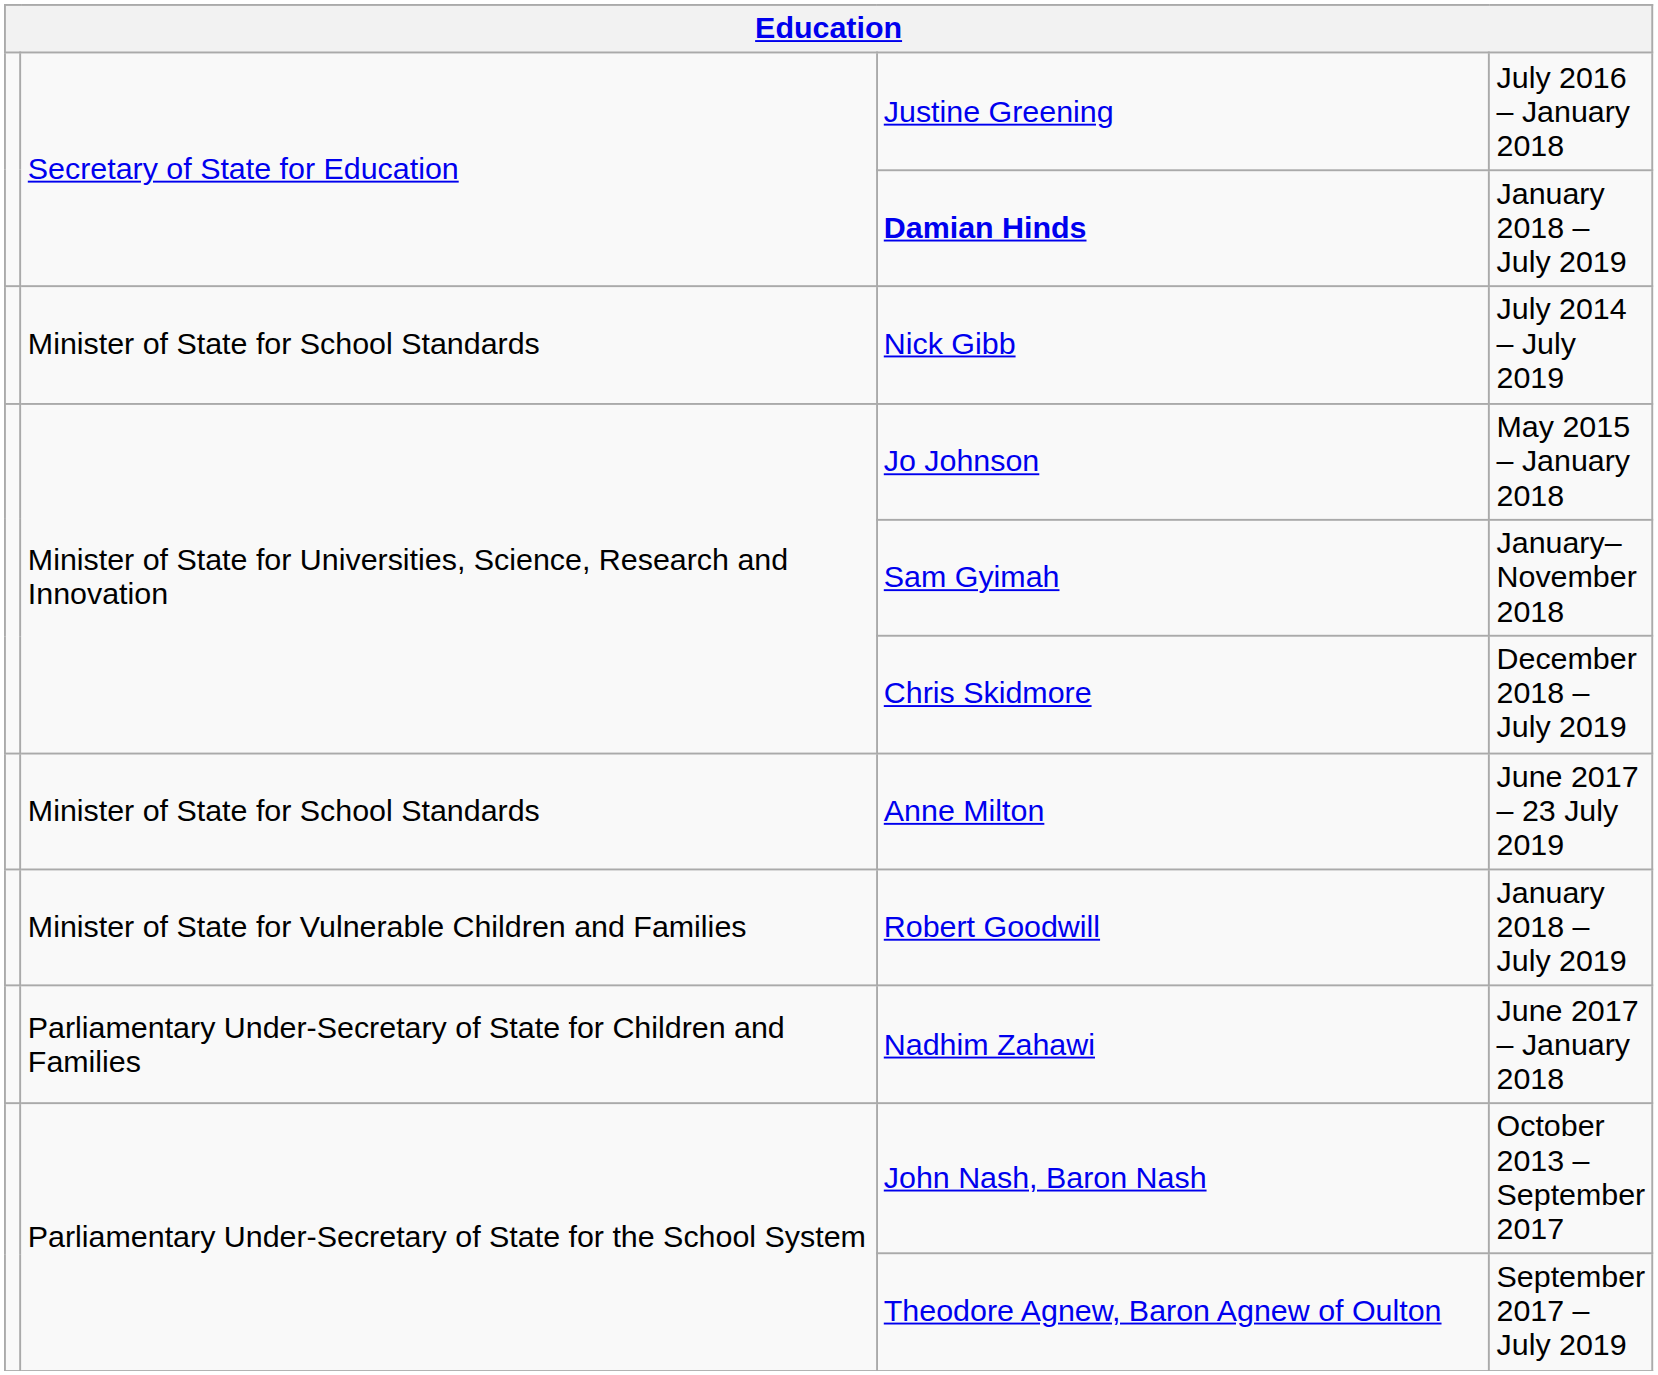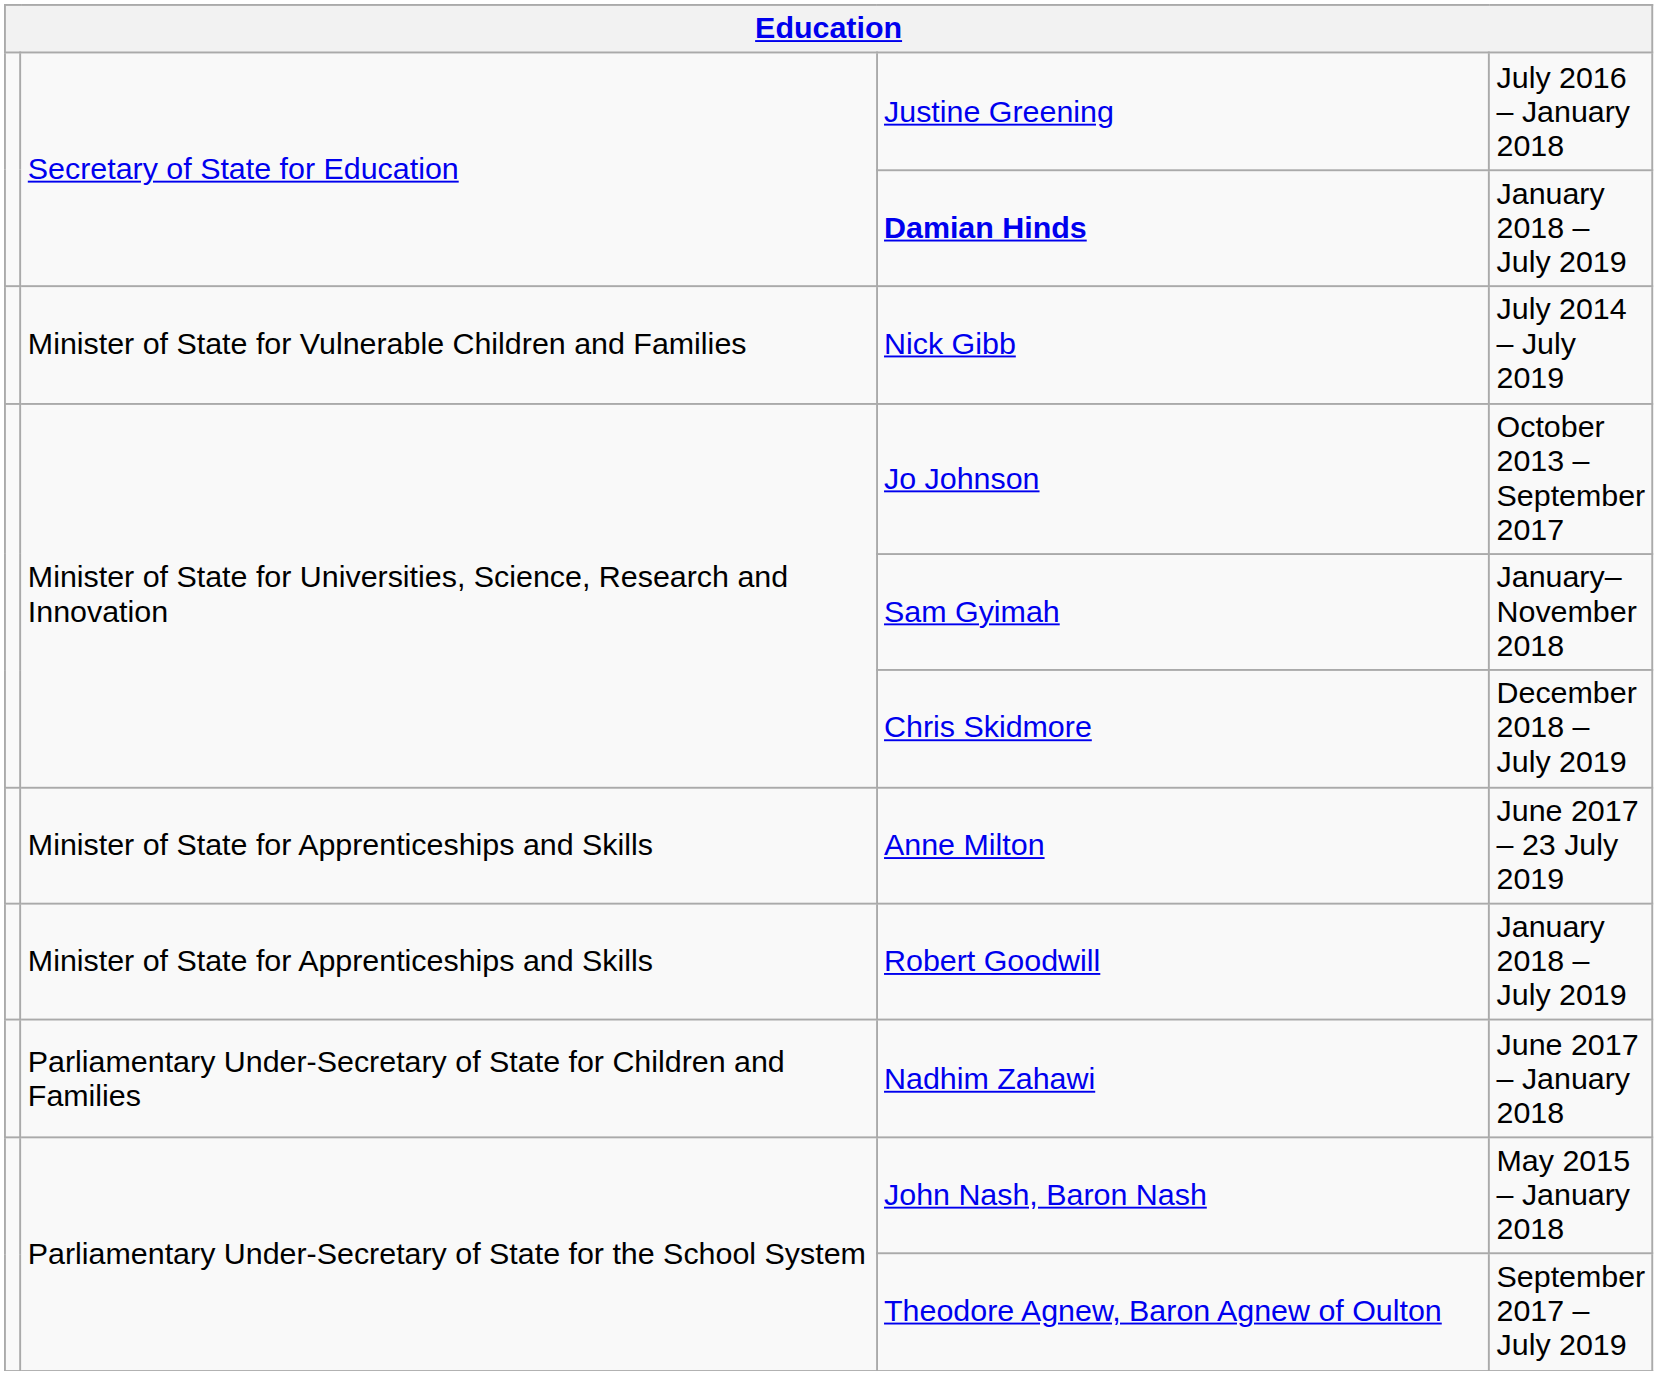(284, 344) Minister of State for School Standards -> (387, 344) Minister of State for Vulnerable Children and Families
(1563, 460) May 2015 – January 2018 -> (1571, 477) October 2013 – September 2017
(284, 810) Minister of State for School Standards -> (340, 844) Minister of State for Apprenticeships and Skills
(387, 927) Minister of State for Vulnerable Children and Families -> (340, 961) Minister of State for Apprenticeships and Skills
(1571, 1177) October 2013 – September 2017 -> (1563, 1194) May 2015 – January 2018
